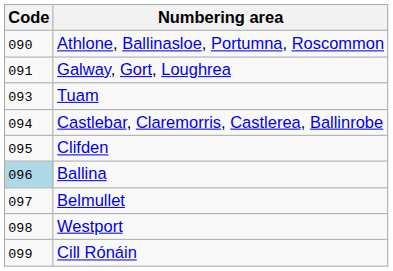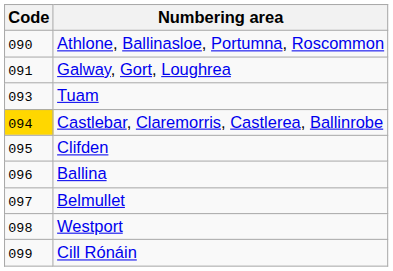(20, 124) no background -> (20, 124) gold background
(20, 176) lightblue background -> (20, 176) no background
